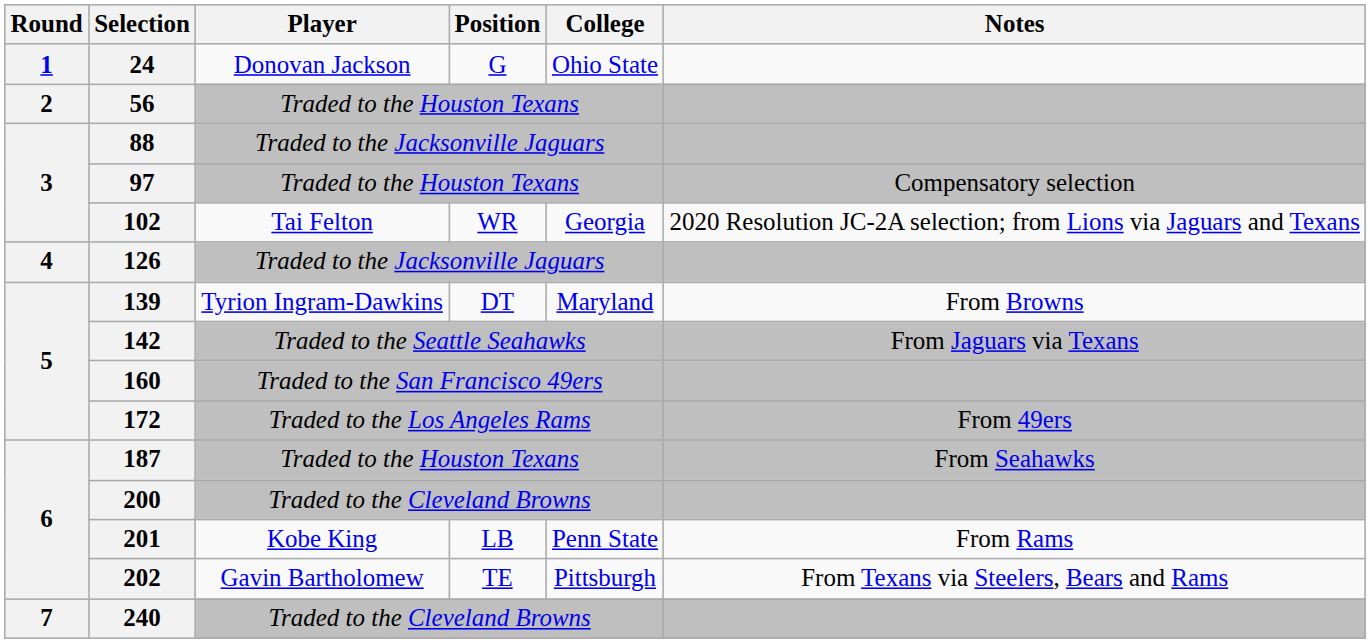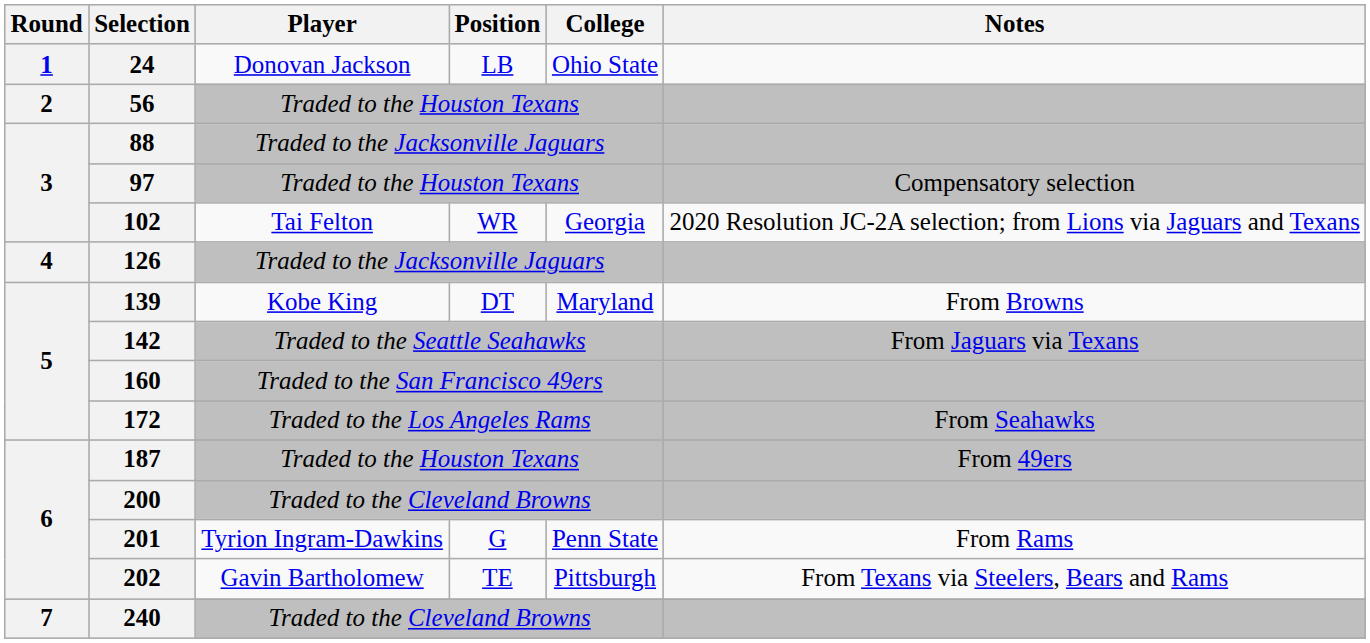(497, 63) G -> (497, 63) LB
(322, 301) Tyrion Ingram-Dawkins -> (322, 301) Kobe King
(1015, 420) From 49ers -> (1015, 420) From Seahawks
(1015, 459) From Seahawks -> (1015, 459) From 49ers
(322, 538) Kobe King -> (322, 538) Tyrion Ingram-Dawkins
(497, 538) LB -> (497, 538) G
